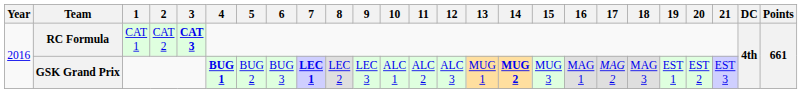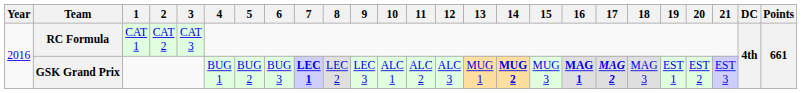(192, 39) bold -> (191, 39) normal
(221, 72) bold -> (219, 72) normal
(581, 72) normal -> (579, 72) bold
(612, 72) normal -> (612, 72) bold
